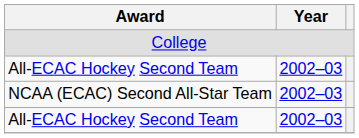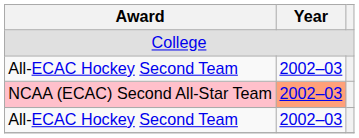(140, 94) no background -> (140, 94) pink background
(311, 94) no background -> (311, 94) lightsalmon background
